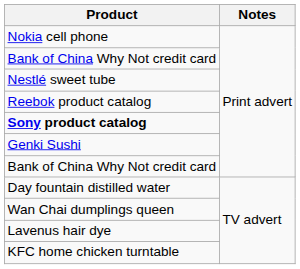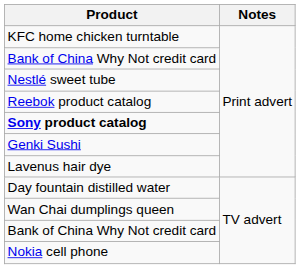(58, 36) Nokia cell phone -> (93, 36) KFC home chicken turntable
(112, 166) Bank of China Why Not credit card -> (59, 166) Lavenus hair dye
(59, 230) Lavenus hair dye -> (112, 230) Bank of China Why Not credit card
(93, 252) KFC home chicken turntable -> (58, 252) Nokia cell phone
